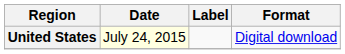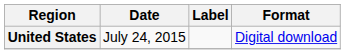(144, 37) lightyellow background -> (144, 37) no background
